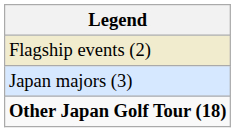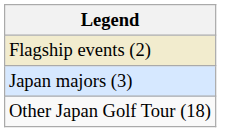(118, 111) bold -> (110, 111) normal
